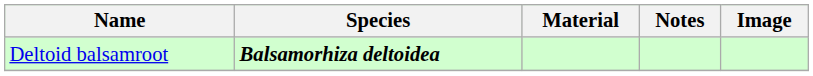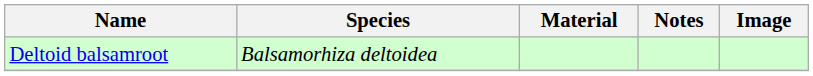(340, 53) bold -> (339, 53) normal
